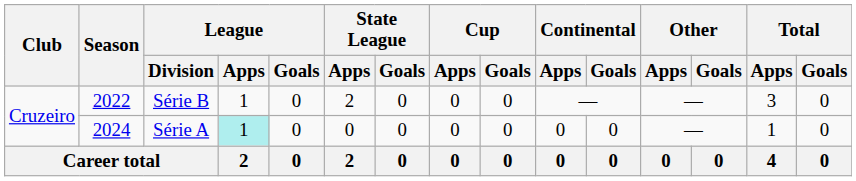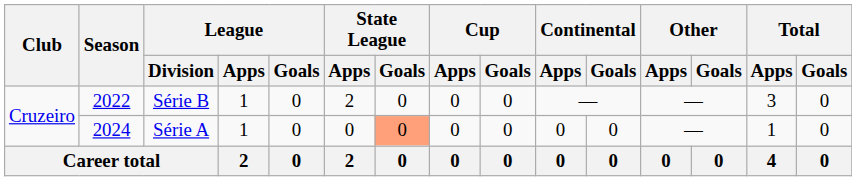(244, 130) paleturquoise background -> (244, 130) no background
(402, 130) no background -> (402, 130) lightsalmon background
